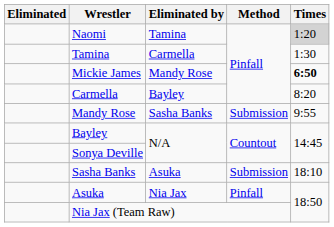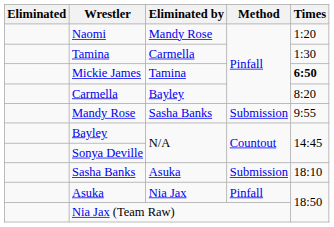(167, 34) Tamina -> (180, 34) Mandy Rose
(305, 34) lightgrey background -> (305, 34) no background
(180, 73) Mandy Rose -> (167, 73) Tamina
